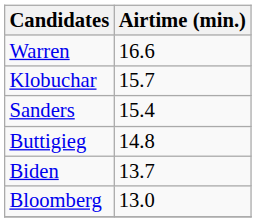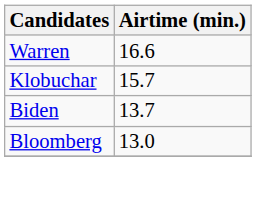- row: (42, 110)
- row: (48, 140)
